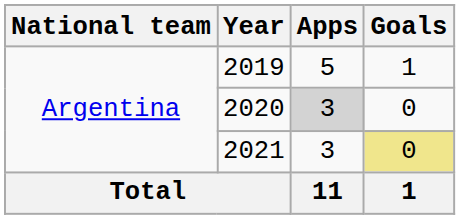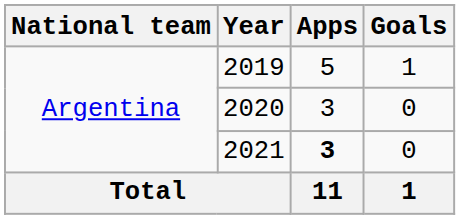(328, 109) lightgrey background -> (328, 109) no background
(328, 151) normal -> (328, 151) bold
(409, 151) khaki background -> (409, 151) no background
